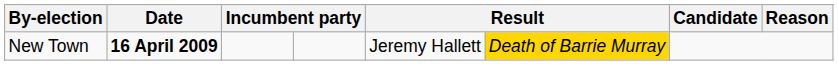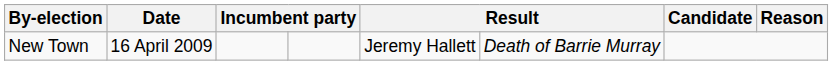(164, 45) bold -> (162, 45) normal
(577, 45) gold background -> (572, 45) no background
